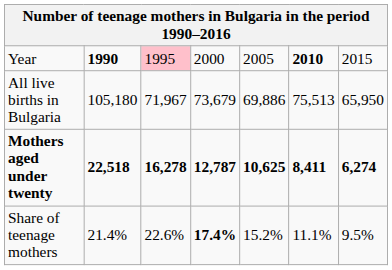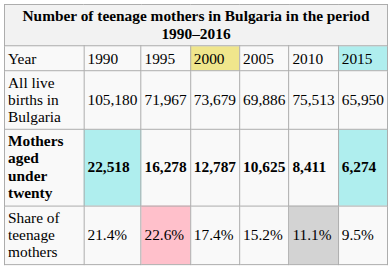(103, 58) bold -> (103, 58) normal
(160, 58) pink background -> (160, 58) no background
(209, 58) no background -> (209, 58) khaki background
(308, 58) bold -> (308, 58) normal
(357, 58) no background -> (357, 58) paleturquoise background
(109, 167) no background -> (109, 167) paleturquoise background
(359, 167) no background -> (359, 167) paleturquoise background
(164, 235) no background -> (164, 235) pink background
(215, 235) bold -> (214, 235) normal
(312, 235) no background -> (312, 235) lightgrey background
